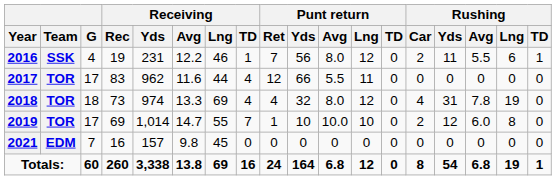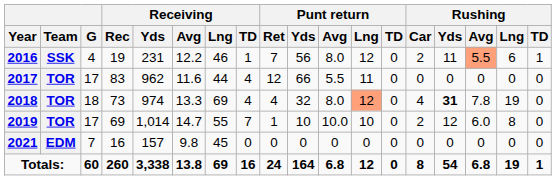(481, 57) no background -> (481, 57) lightsalmon background
(366, 100) no background -> (366, 100) lightsalmon background
(450, 100) normal -> (450, 100) bold
